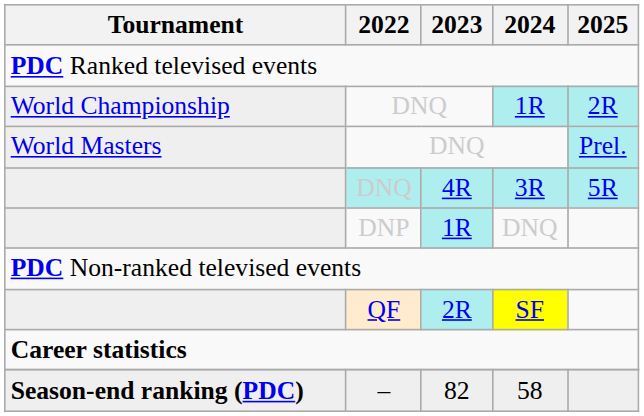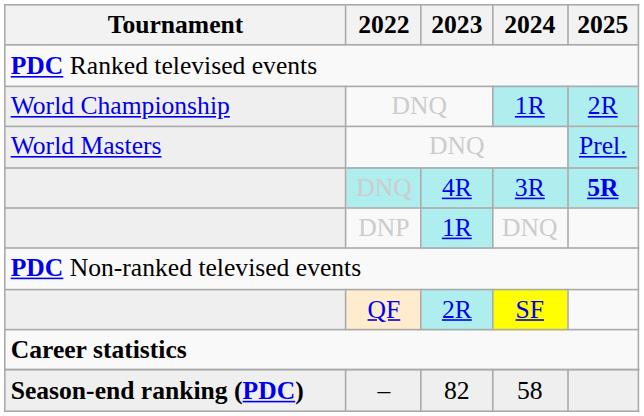(603, 187) normal -> (603, 187) bold
